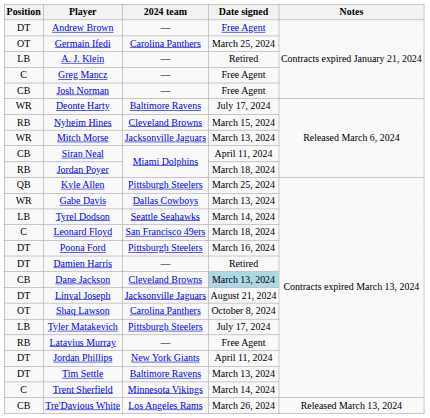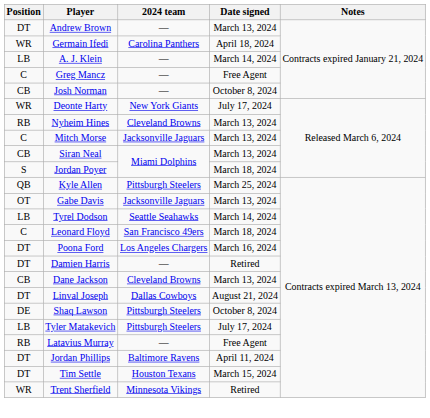(243, 28) Free Agent -> (245, 28) March 13, 2024
(24, 43) OT -> (24, 43) WR
(243, 43) March 25, 2024 -> (245, 43) April 18, 2024
(243, 59) Retired -> (245, 59) March 14, 2024
(243, 91) Free Agent -> (245, 91) October 8, 2024
(165, 106) Baltimore Ravens -> (164, 106) New York Giants
(243, 122) March 15, 2024 -> (245, 122) March 13, 2024
(24, 138) WR -> (24, 138) C
(243, 153) April 11, 2024 -> (245, 153) March 13, 2024
(24, 169) RB -> (24, 169) S
(24, 201) WR -> (24, 201) OT
(165, 201) Dallas Cowboys -> (164, 201) Jacksonville Jaguars
(165, 248) Pittsburgh Steelers -> (164, 248) Los Angeles Chargers
(243, 279) lightblue background -> (245, 279) no background
(165, 295) Jacksonville Jaguars -> (164, 295) Dallas Cowboys
(24, 311) OT -> (24, 311) DE
(165, 311) Carolina Panthers -> (164, 311) Pittsburgh Steelers
(165, 358) New York Giants -> (164, 358) Baltimore Ravens
(165, 374) Baltimore Ravens -> (164, 374) Houston Texans
(243, 374) March 13, 2024 -> (245, 374) March 15, 2024
(24, 389) C -> (24, 389) WR
(243, 389) March 14, 2024 -> (245, 389) Retired
- row: (83, 405)
